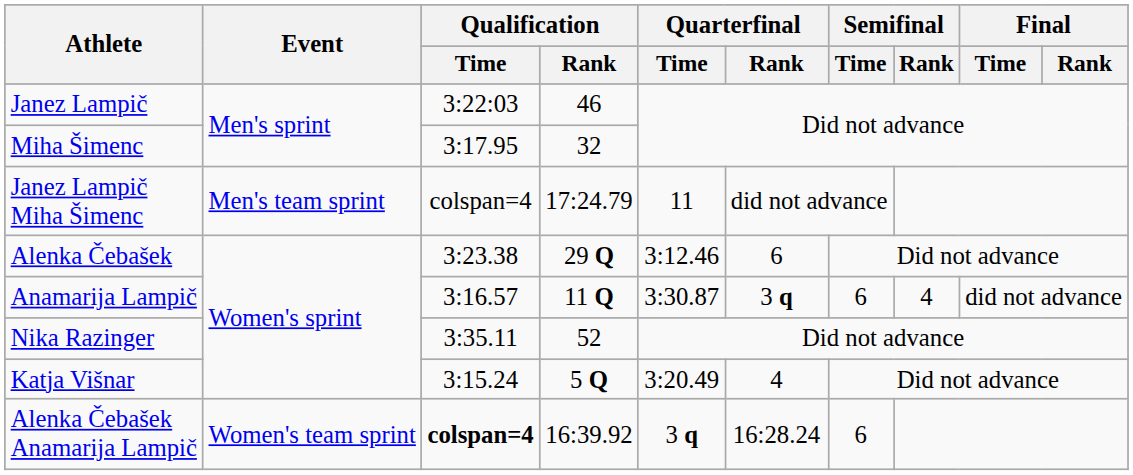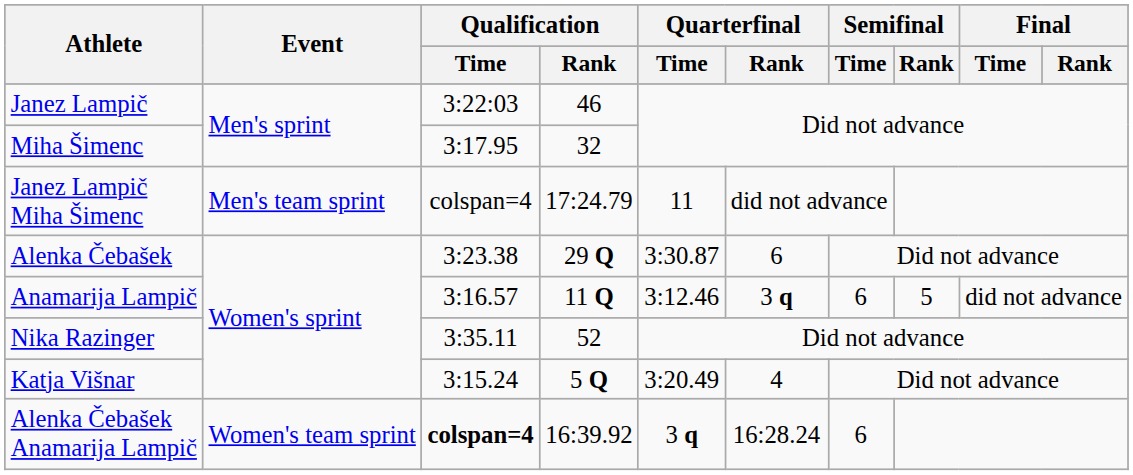(682, 256) 3:12.46 -> (682, 256) 3:30.87
(682, 297) 3:30.87 -> (682, 297) 3:12.46
(926, 297) 4 -> (926, 297) 5
